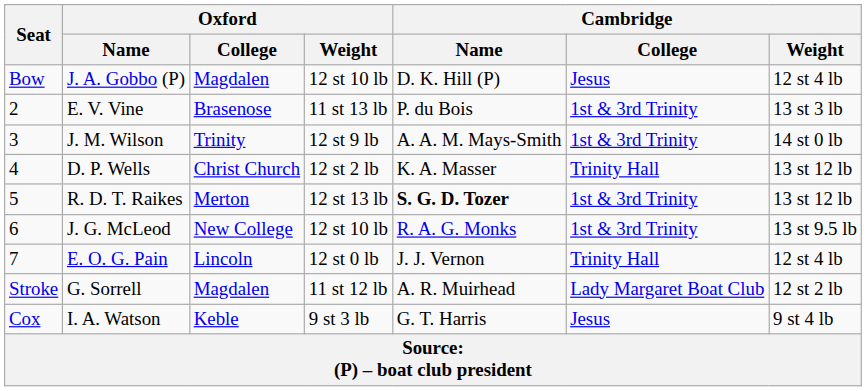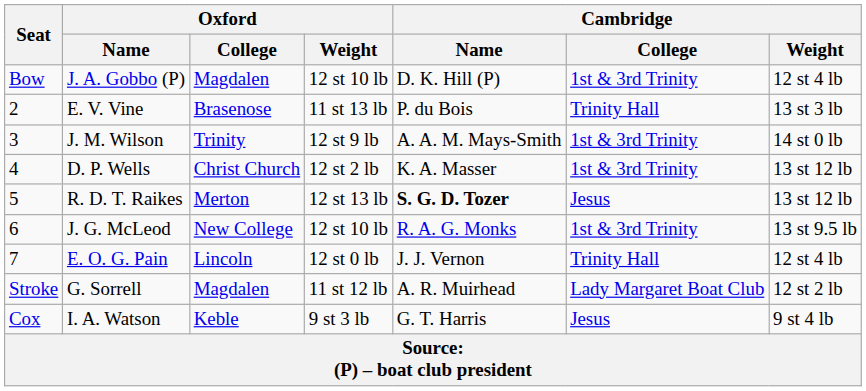(590, 79) Jesus -> (634, 79) 1st & 3rd Trinity
(634, 109) 1st & 3rd Trinity -> (615, 109) Trinity Hall
(615, 169) Trinity Hall -> (634, 169) 1st & 3rd Trinity
(634, 199) 1st & 3rd Trinity -> (590, 199) Jesus
